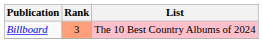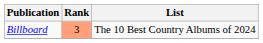(175, 30) pink background -> (175, 30) no background
